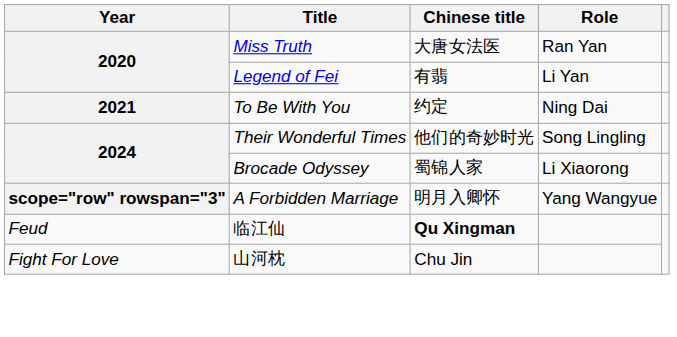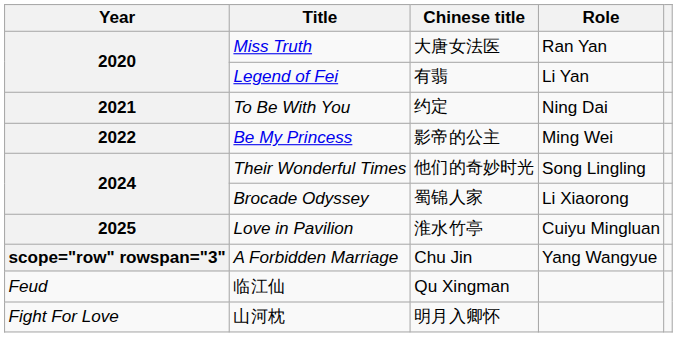+ row: (293, 137)
+ row: (293, 228)
(457, 198) 明月入卿怀 -> (443, 257) Chu Jin
(465, 228) bold -> (462, 286) normal
(443, 259) Chu Jin -> (457, 316) 明月入卿怀
